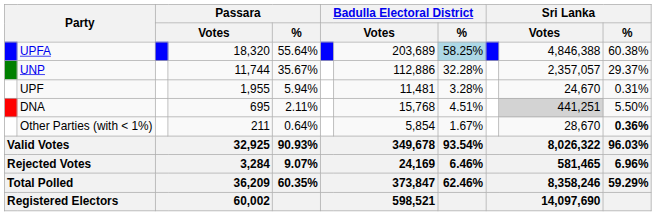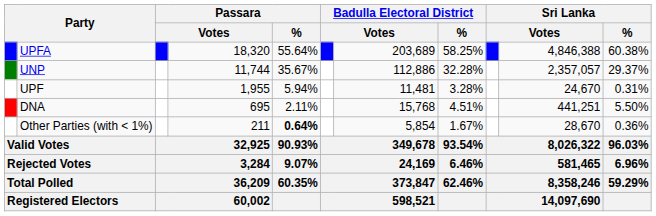(463, 51) lightblue background -> (463, 51) no background
(579, 107) lightgrey background -> (579, 107) no background
(301, 126) normal -> (301, 126) bold
(632, 126) bold -> (632, 126) normal
